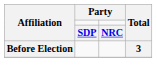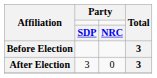+ row: (40, 65)
